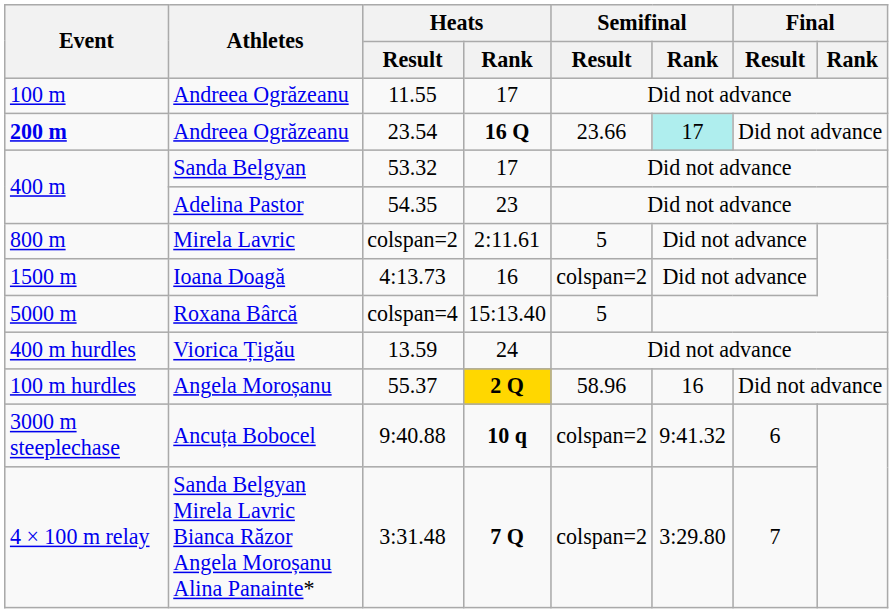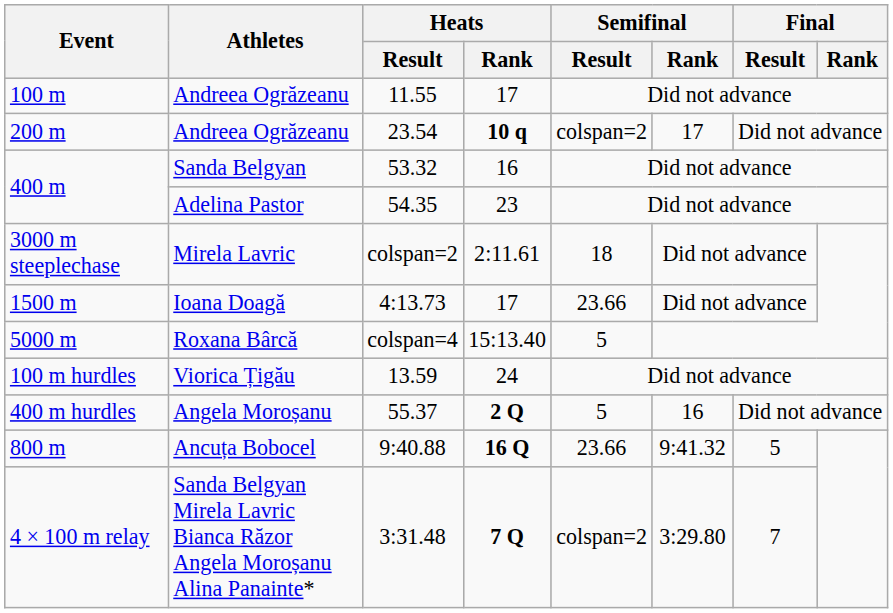(38, 132) bold -> (38, 132) normal
(507, 132) 16 Q -> (507, 132) 10 q
(602, 132) 23.66 -> (602, 132) colspan=2
(693, 132) paleturquoise background -> (693, 132) no background
(507, 168) 17 -> (507, 168) 16
(38, 241) 800 m -> (65, 254) 3000 m steeplechase
(602, 241) 5 -> (602, 254) 18
(507, 277) 16 -> (507, 303) 17
(602, 277) colspan=2 -> (602, 303) 23.66
(73, 350) 400 m hurdles -> (73, 376) 100 m hurdles
(73, 386) 100 m hurdles -> (73, 412) 400 m hurdles
(507, 386) gold background -> (507, 412) no background
(602, 386) 58.96 -> (602, 412) 5
(65, 435) 3000 m steeplechase -> (38, 448) 800 m
(507, 435) 10 q -> (507, 448) 16 Q
(602, 435) colspan=2 -> (602, 448) 23.66
(775, 435) 6 -> (775, 448) 5
